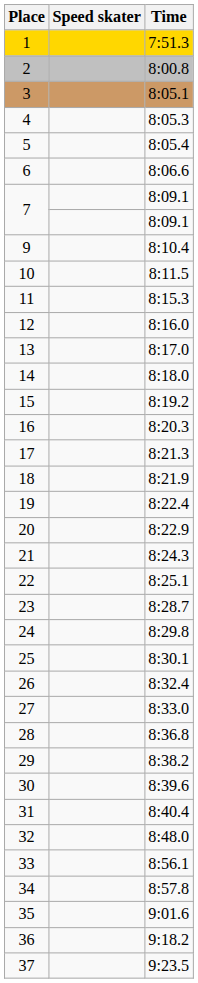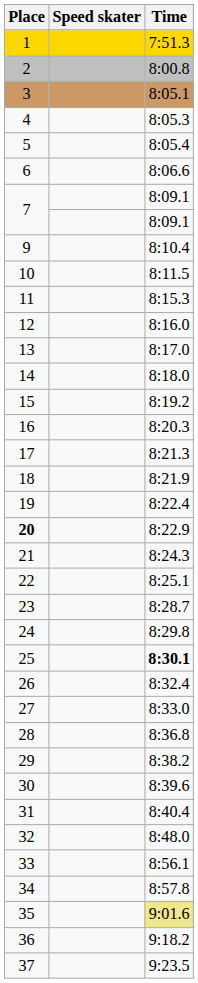(27, 529) normal -> (27, 529) bold
(169, 658) normal -> (169, 658) bold
(169, 914) no background -> (169, 914) khaki background
